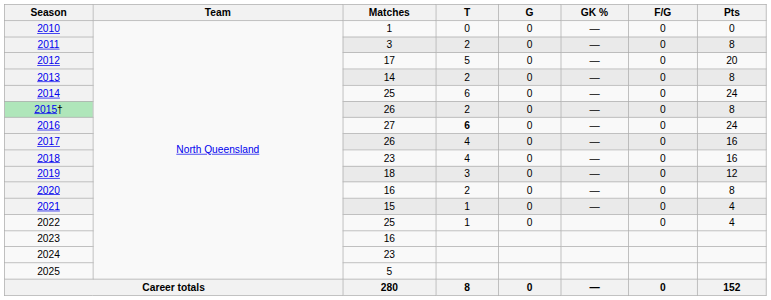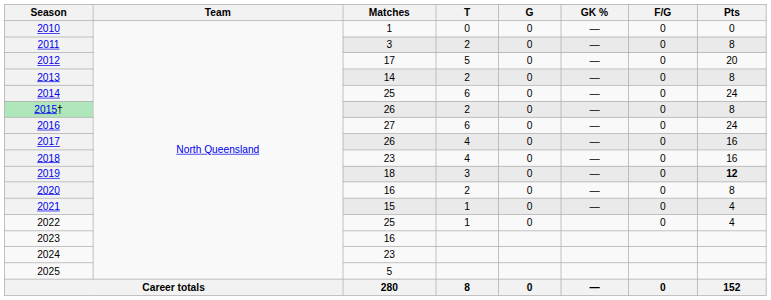(467, 126) bold -> (467, 126) normal
(732, 174) normal -> (732, 174) bold
